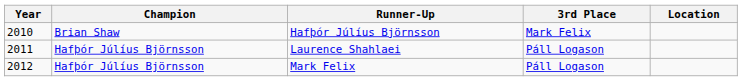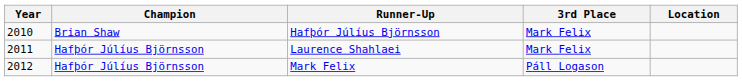(565, 49) Páll Logason -> (558, 49) Mark Felix
